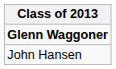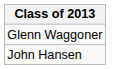(58, 34) bold -> (55, 34) normal
